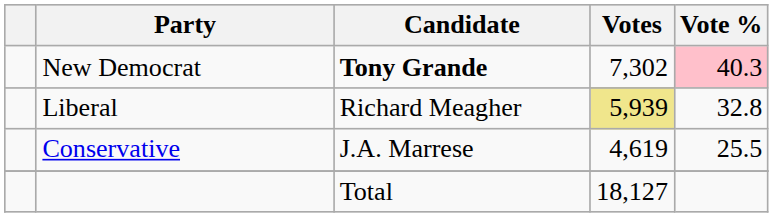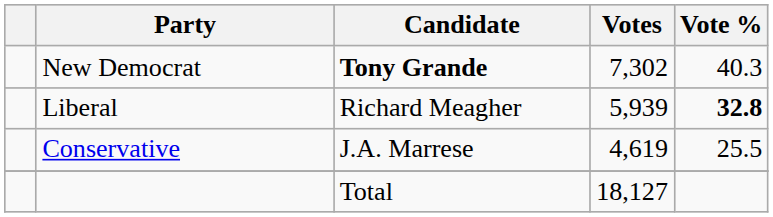(739, 66) pink background -> (739, 66) no background
(639, 107) khaki background -> (639, 107) no background
(739, 107) normal -> (739, 107) bold
